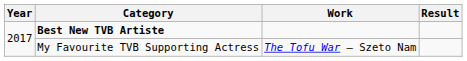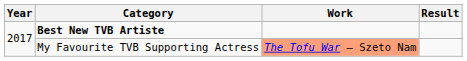(340, 47) no background -> (340, 47) lightsalmon background
